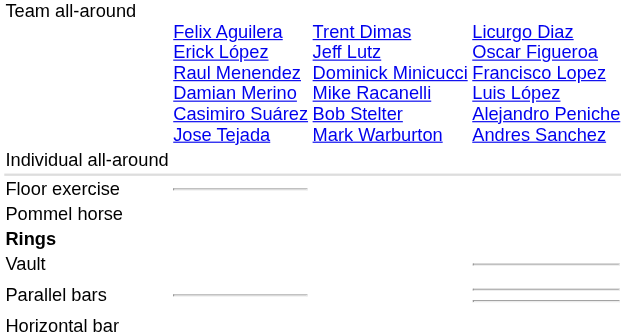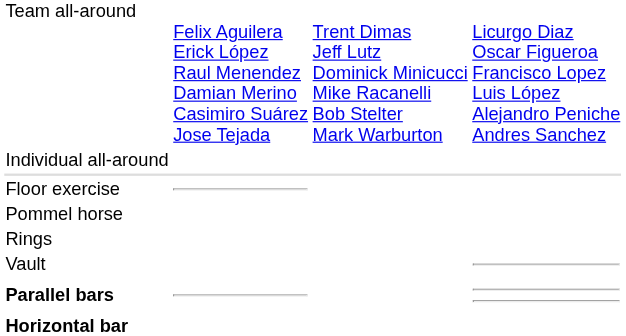(31, 239) bold -> (29, 239) normal
(56, 295) normal -> (60, 295) bold
(62, 326) normal -> (67, 326) bold
